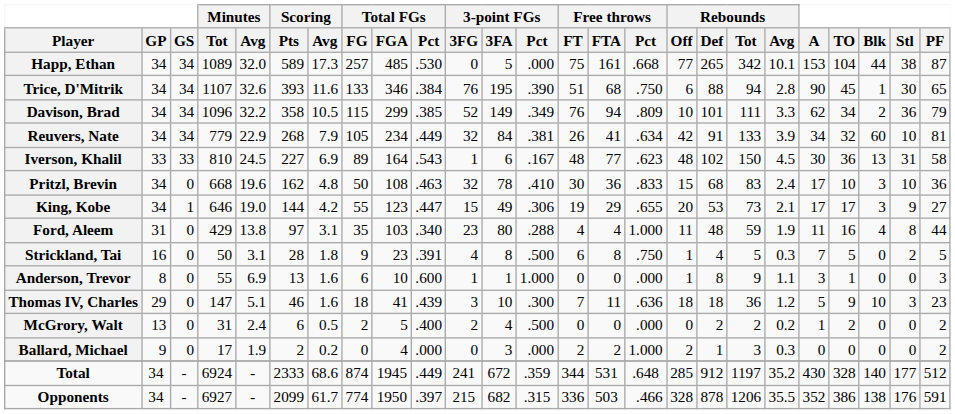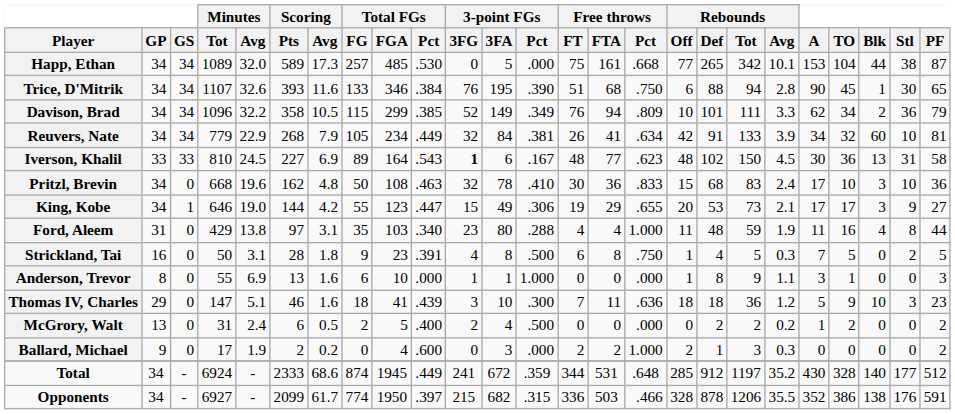(474, 159) normal -> (474, 159) bold
(429, 278) .600 -> (429, 278) .000
(429, 349) .000 -> (429, 349) .600
